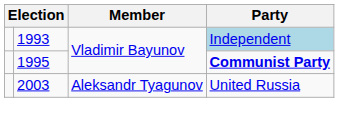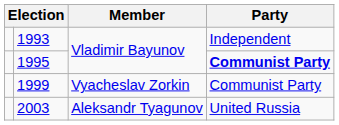(250, 39) lightblue background -> (250, 39) no background
+ row: (33, 85)
